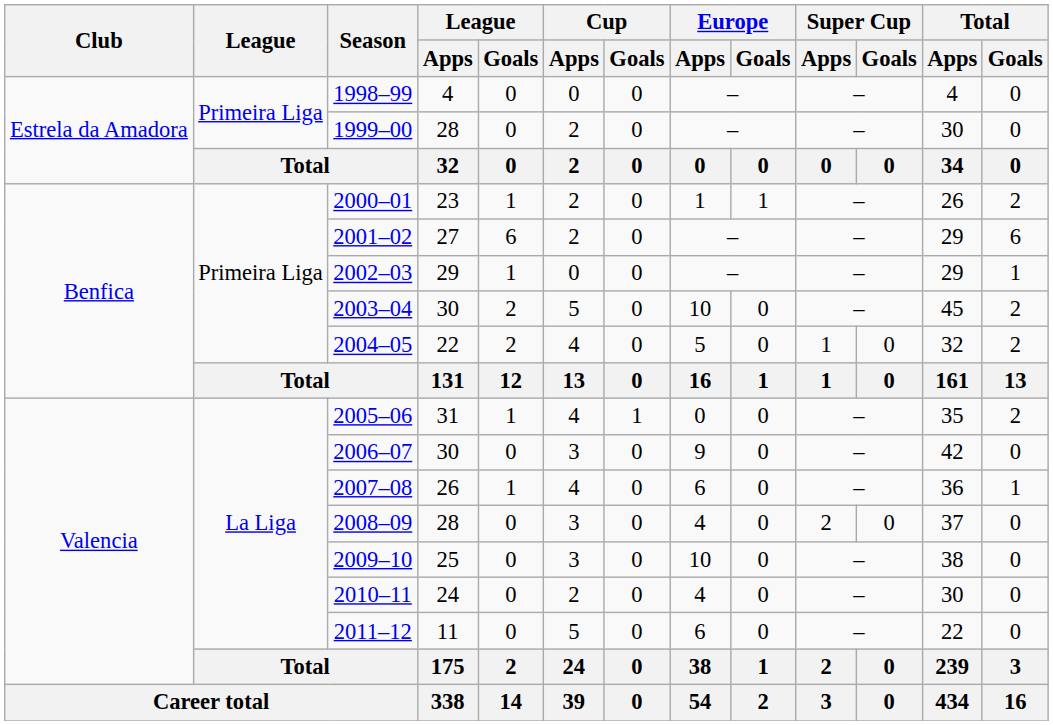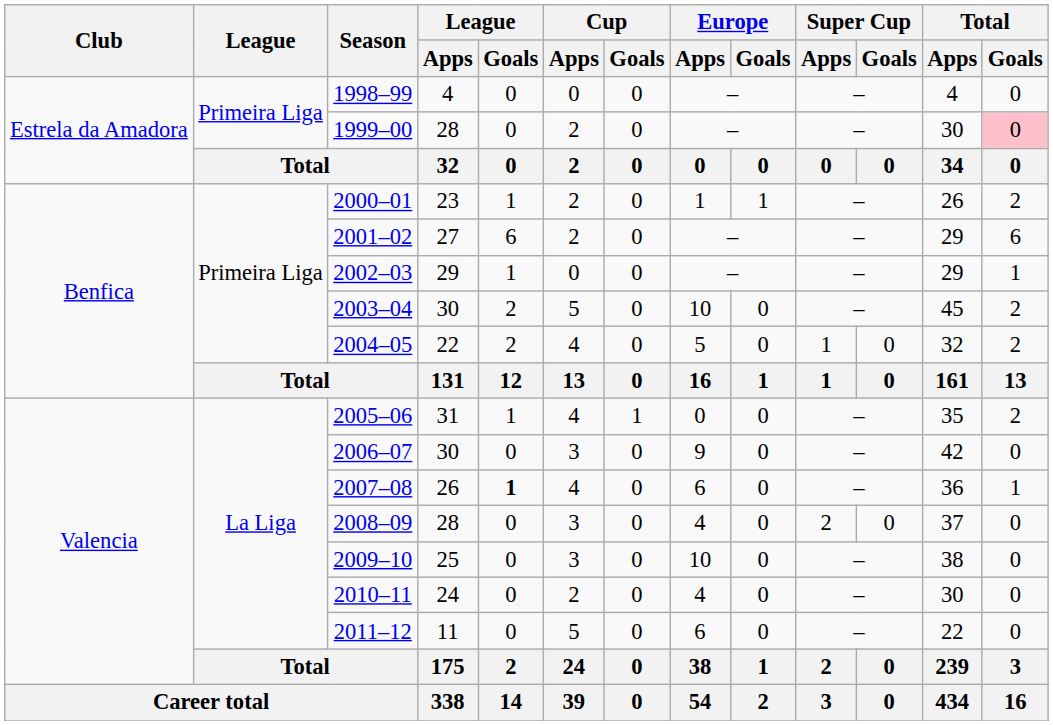(1015, 129) no background -> (1015, 129) pink background
(511, 487) normal -> (511, 487) bold
